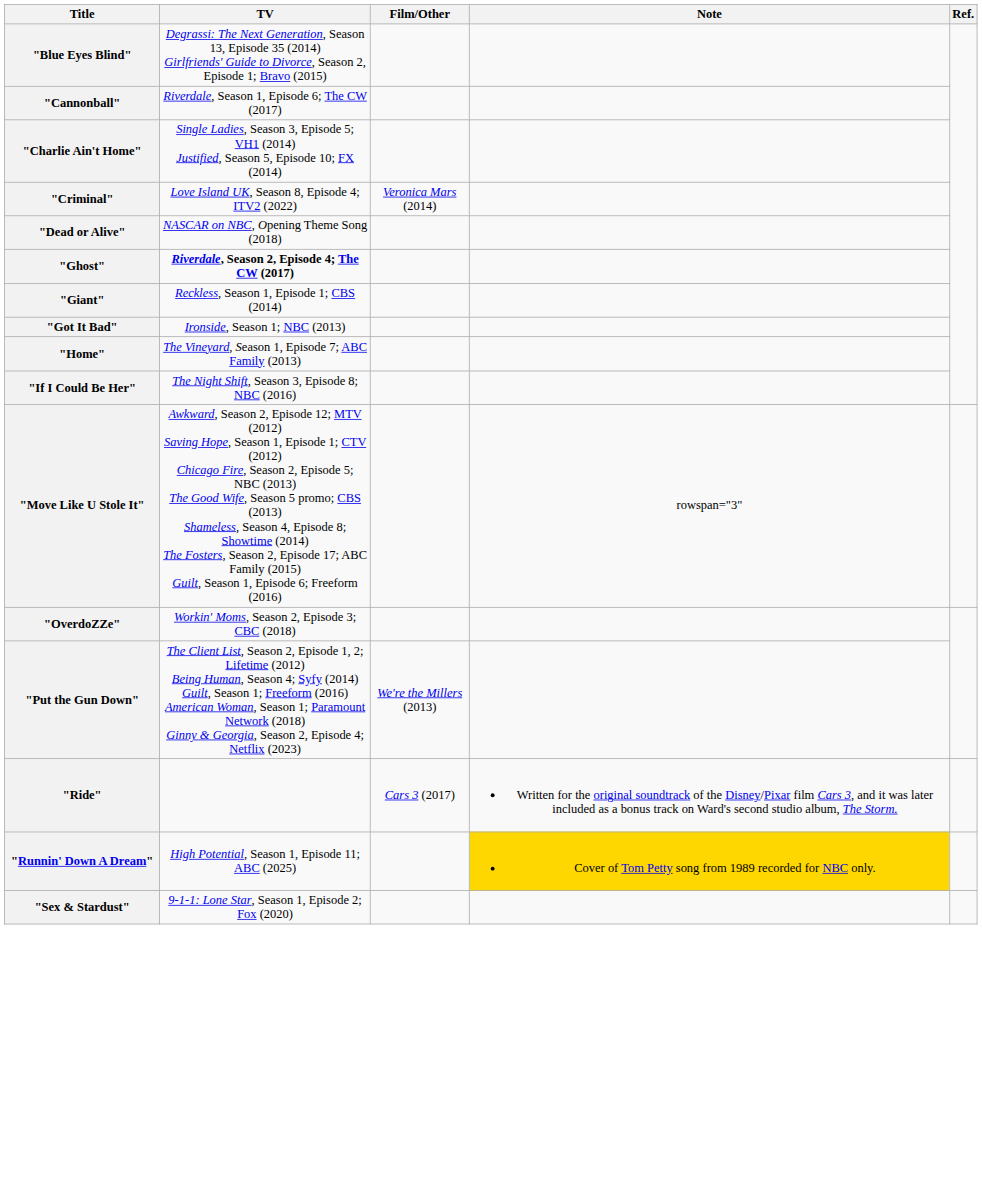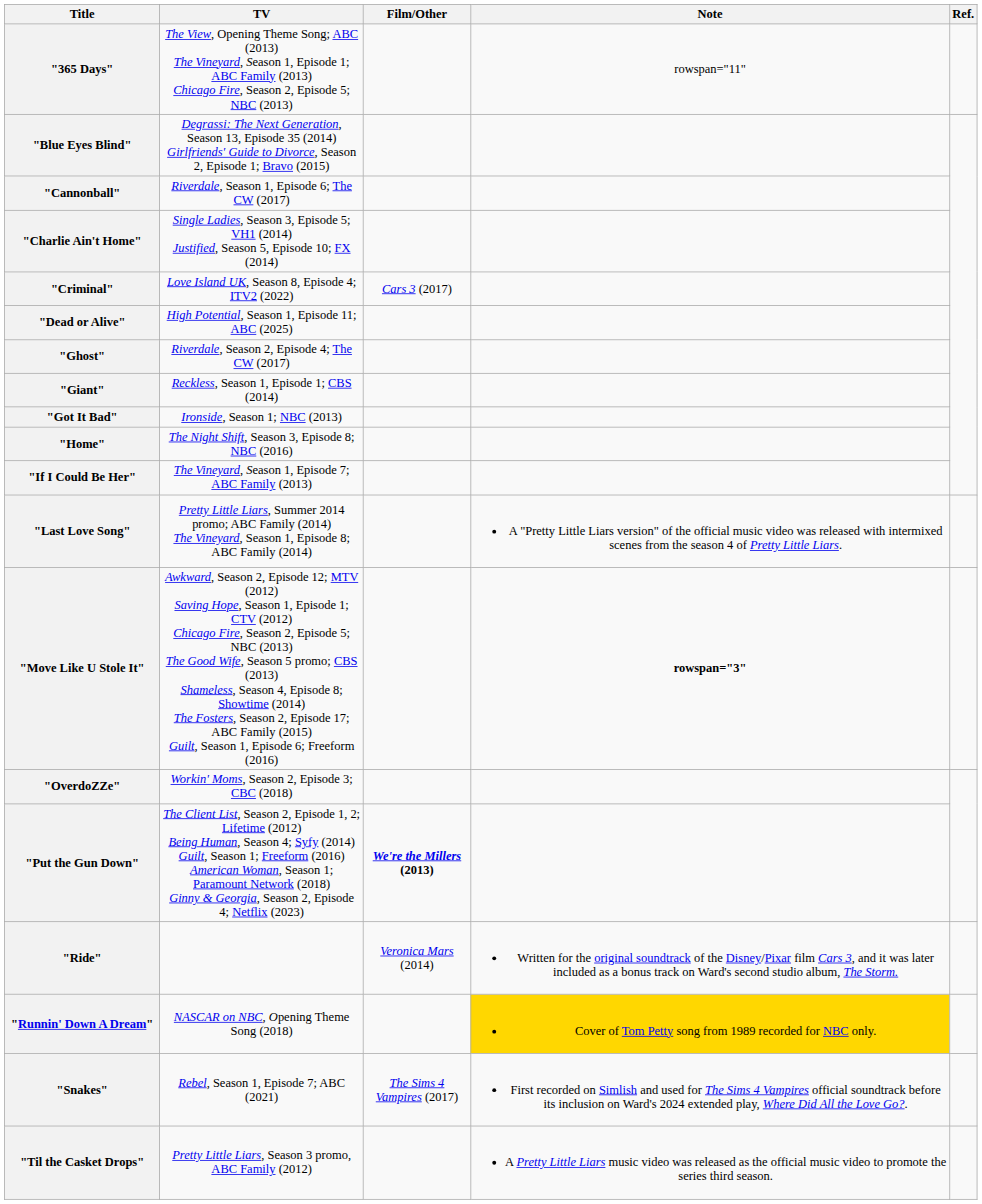+ row: (82, 69)
(420, 198) Veronica Mars (2014) -> (417, 288) Cars 3 (2017)
(265, 232) NASCAR on NBC, Opening Theme Song (2018) -> (262, 322) High Potential, Season 1, Episode 11; ABC (2025)
(265, 266) bold -> (262, 356) normal
(265, 353) The Vineyard, Season 1, Episode 7; ABC Family (2013) -> (262, 443) The Night Shift, Season 3, Episode 8; NBC (2016)
(265, 387) The Night Shift, Season 3, Episode 8; NBC (2016) -> (262, 477) The Vineyard, Season 1, Episode 7; ABC Family (2013)
+ row: (82, 531)
(709, 505) normal -> (710, 668) bold
(420, 699) normal -> (417, 862) bold
(420, 795) Cars 3 (2017) -> (417, 958) Veronica Mars (2014)
(265, 861) High Potential, Season 1, Episode 11; ABC (2025) -> (262, 1024) NASCAR on NBC, Opening Theme Song (2018)
- row: (82, 907)
+ row: (82, 1089)
+ row: (82, 1162)
